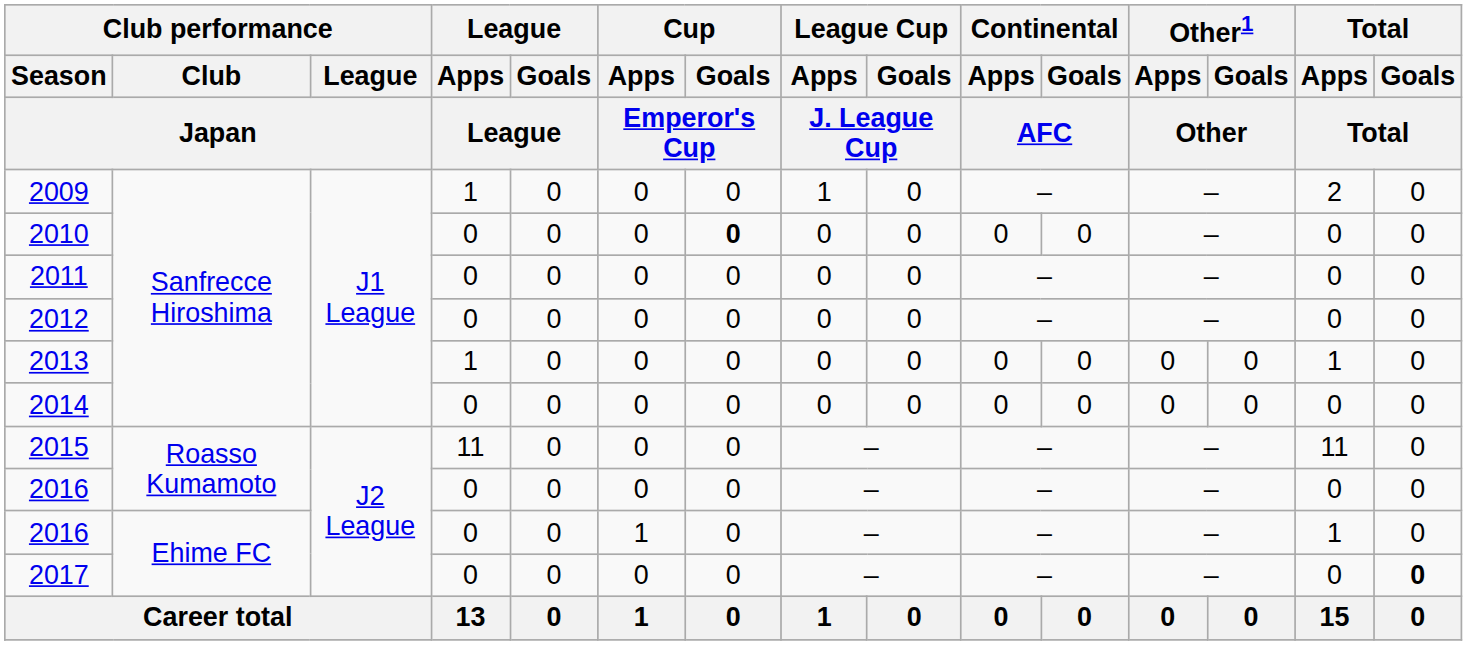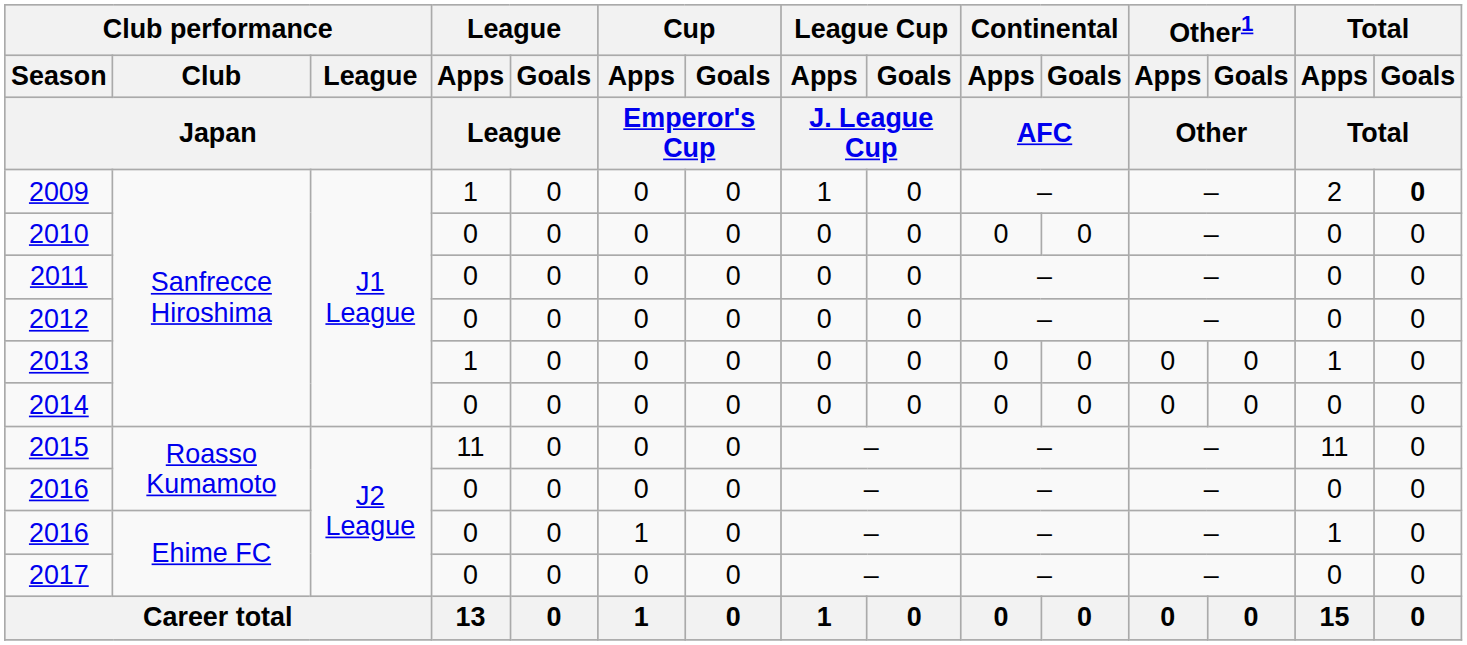(1418, 191) normal -> (1418, 191) bold
(733, 233) bold -> (733, 233) normal
(1418, 574) bold -> (1418, 574) normal
